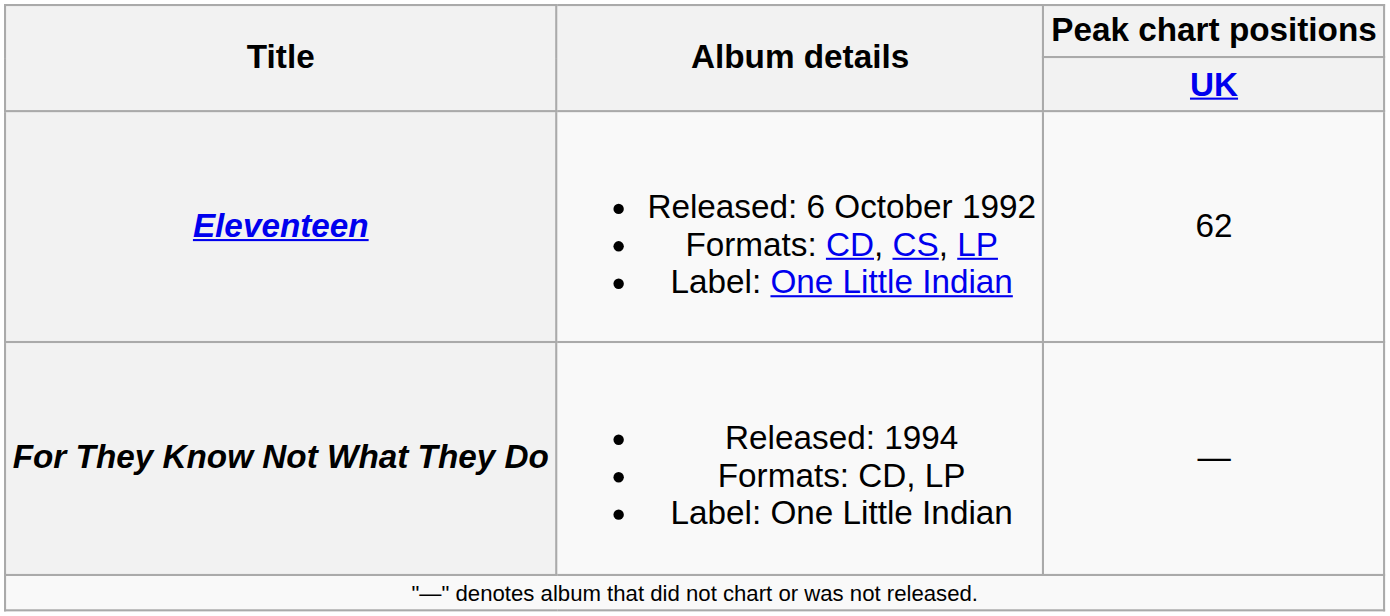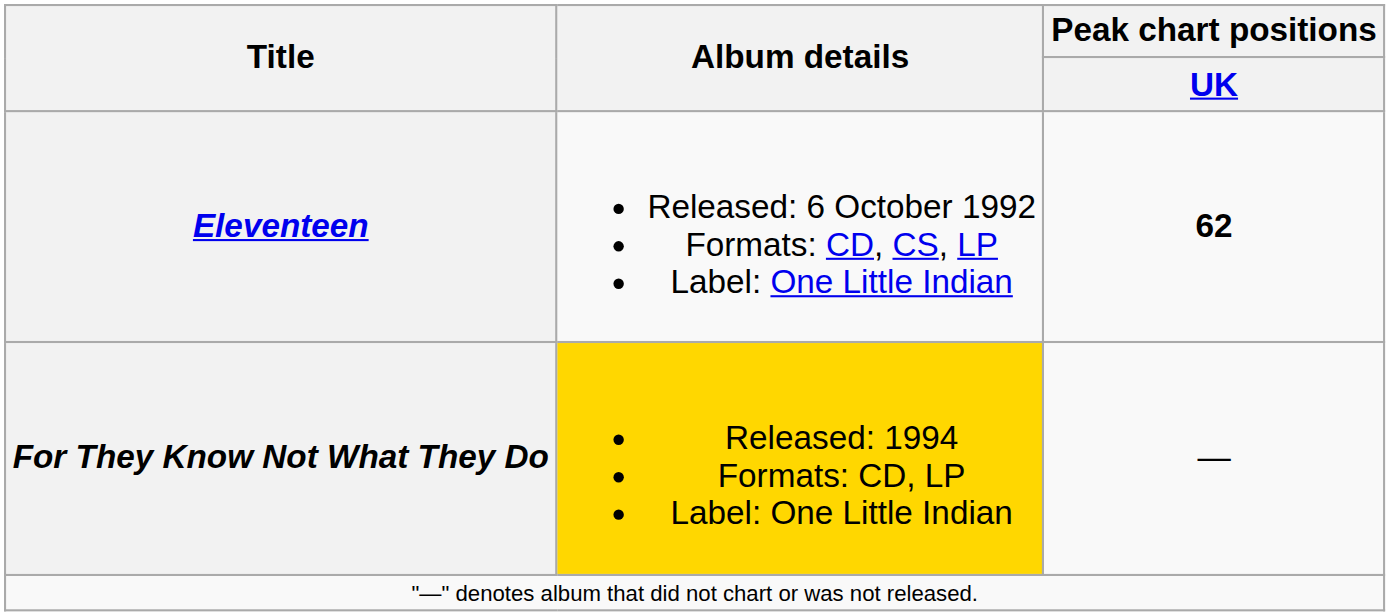(1214, 225) normal -> (1214, 225) bold
(800, 477) no background -> (800, 477) gold background
